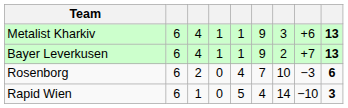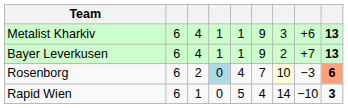(220, 73) no background -> (220, 73) lightblue background
(284, 73) no background -> (284, 73) lightyellow background
(332, 73) no background -> (332, 73) lightsalmon background
